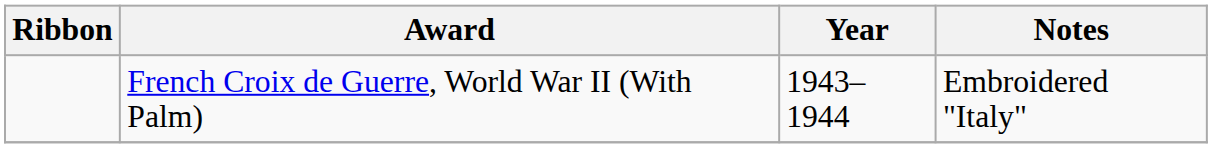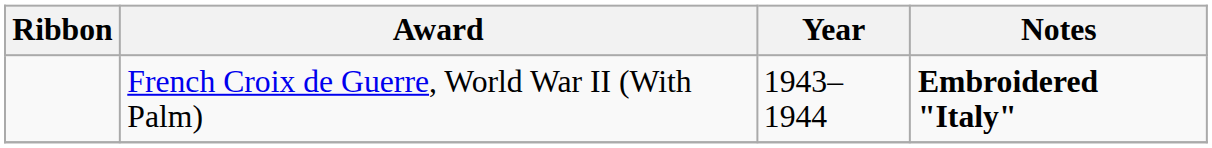(1026, 98) normal -> (1008, 98) bold
